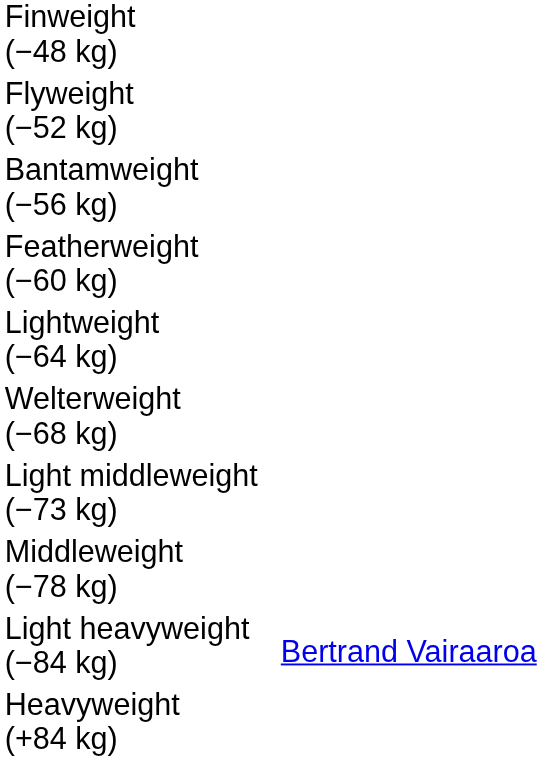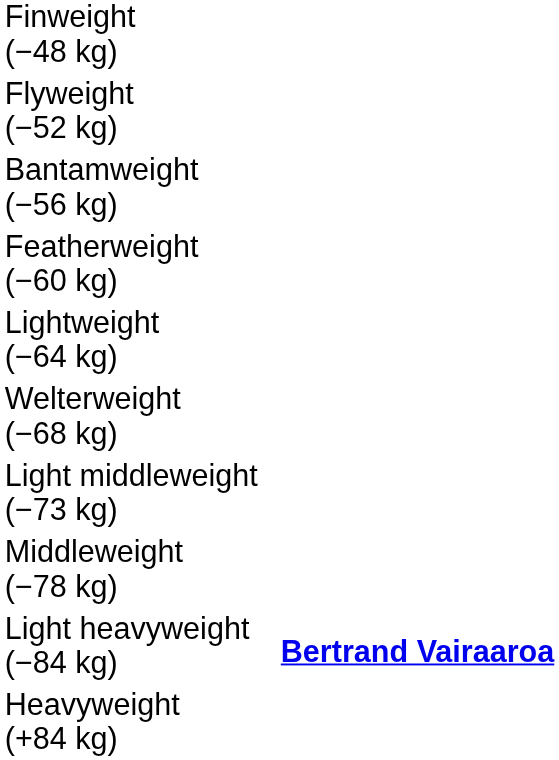(409, 650) normal -> (418, 650) bold
